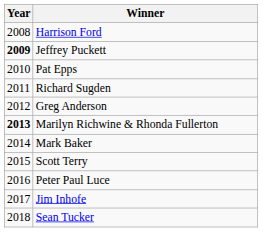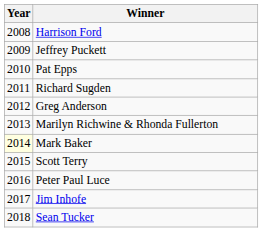(19, 50) bold -> (19, 50) normal
(19, 124) bold -> (19, 124) normal
(19, 143) no background -> (19, 143) lightyellow background
